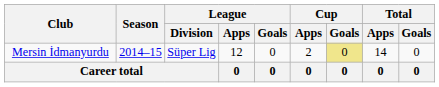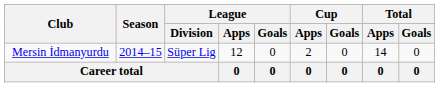(344, 52) khaki background -> (344, 52) no background
